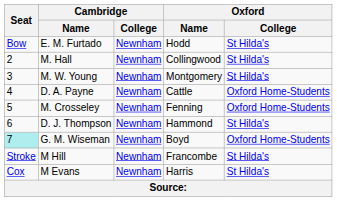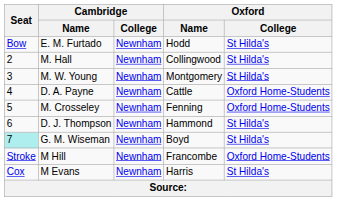(278, 140) Oxford Home-Students -> (248, 140) St Hilda's
(248, 156) St Hilda's -> (278, 156) Oxford Home-Students
